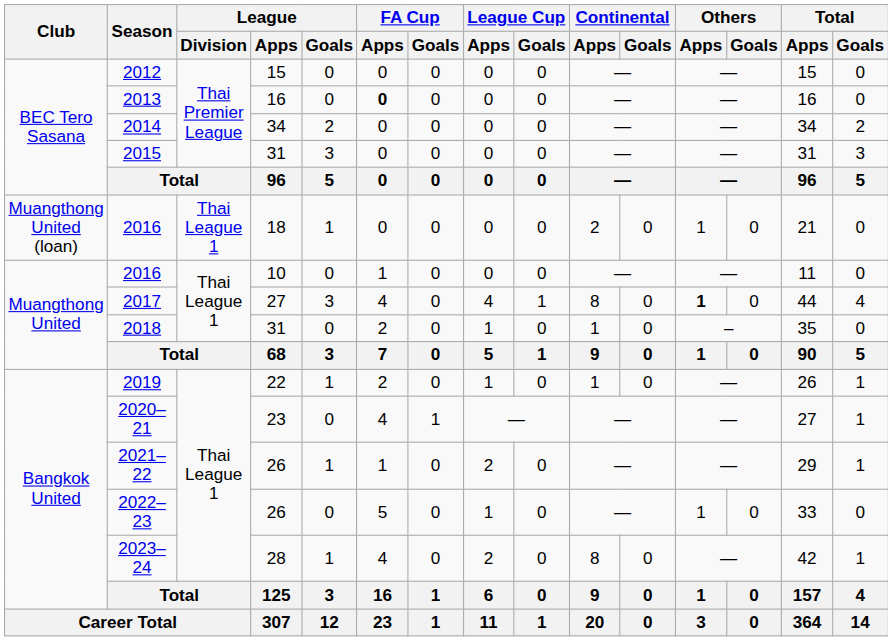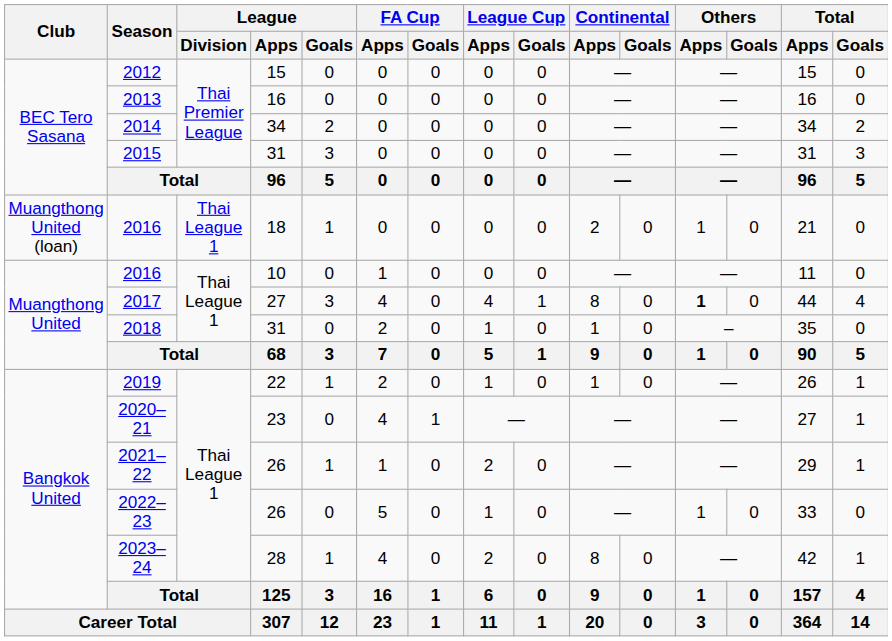(382, 99) bold -> (382, 99) normal
